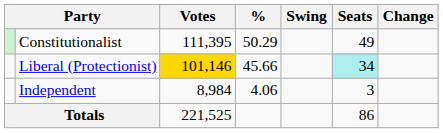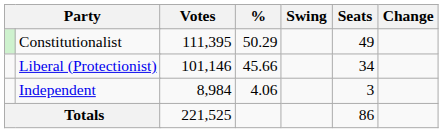(206, 66) gold background -> (206, 66) no background
(367, 66) paleturquoise background -> (367, 66) no background
